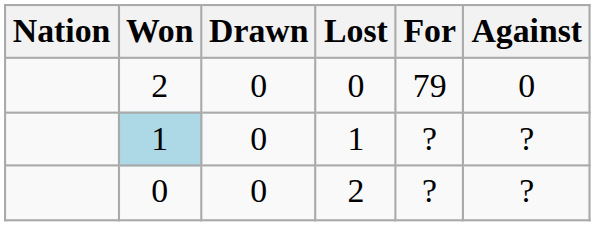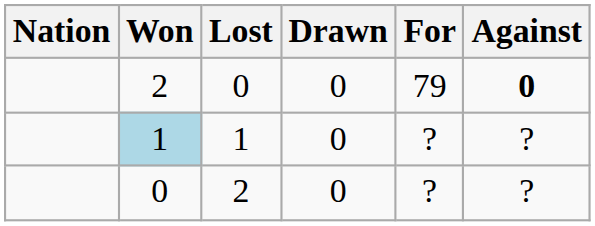columns swapped: (259, 31) <-> (356, 31)
(527, 84) normal -> (527, 84) bold
